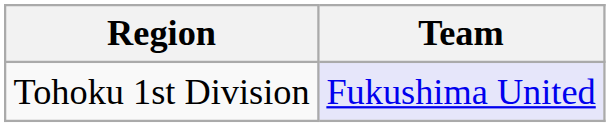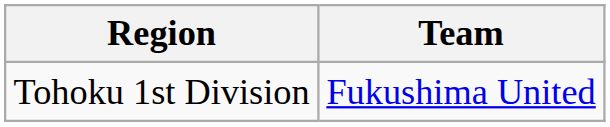(461, 90) lavender background -> (461, 90) no background
